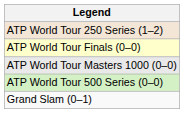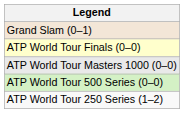(85, 30) ATP World Tour 250 Series (1–2) -> (49, 30) Grand Slam (0–1)
(49, 99) Grand Slam (0–1) -> (85, 99) ATP World Tour 250 Series (1–2)
